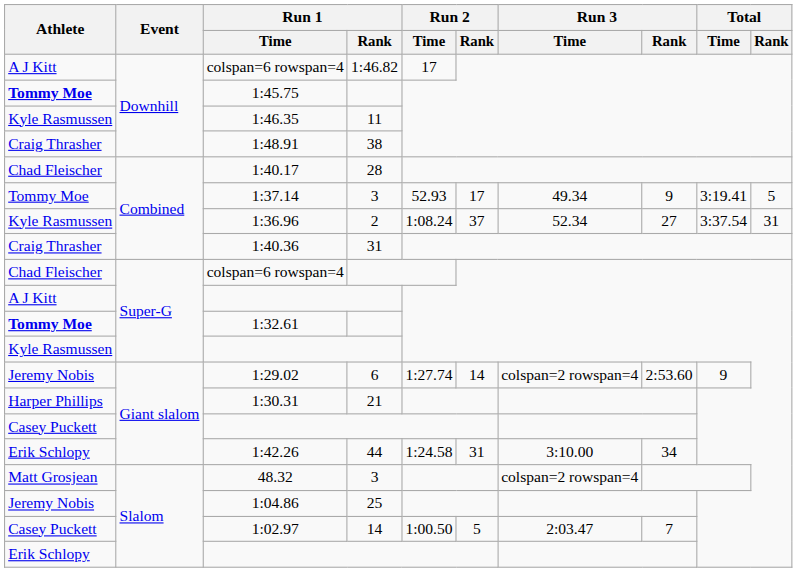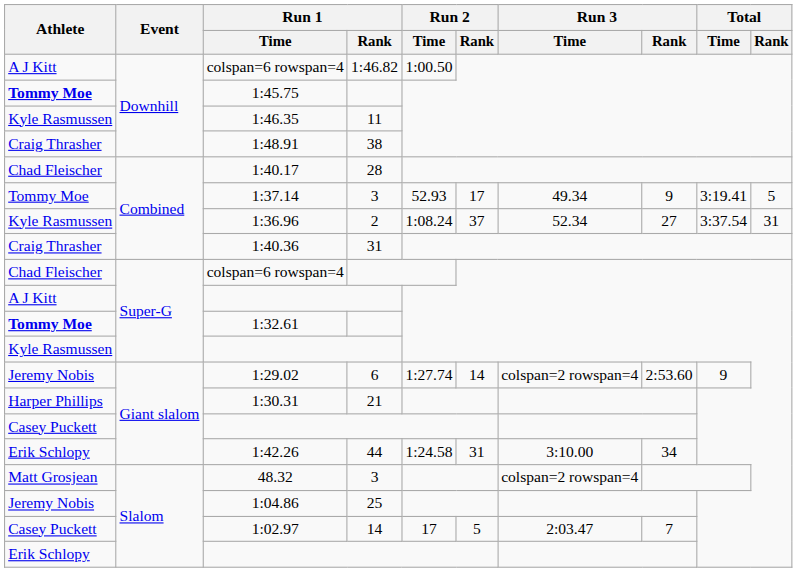(429, 67) 17 -> (429, 67) 1:00.50
(429, 529) 1:00.50 -> (429, 529) 17
